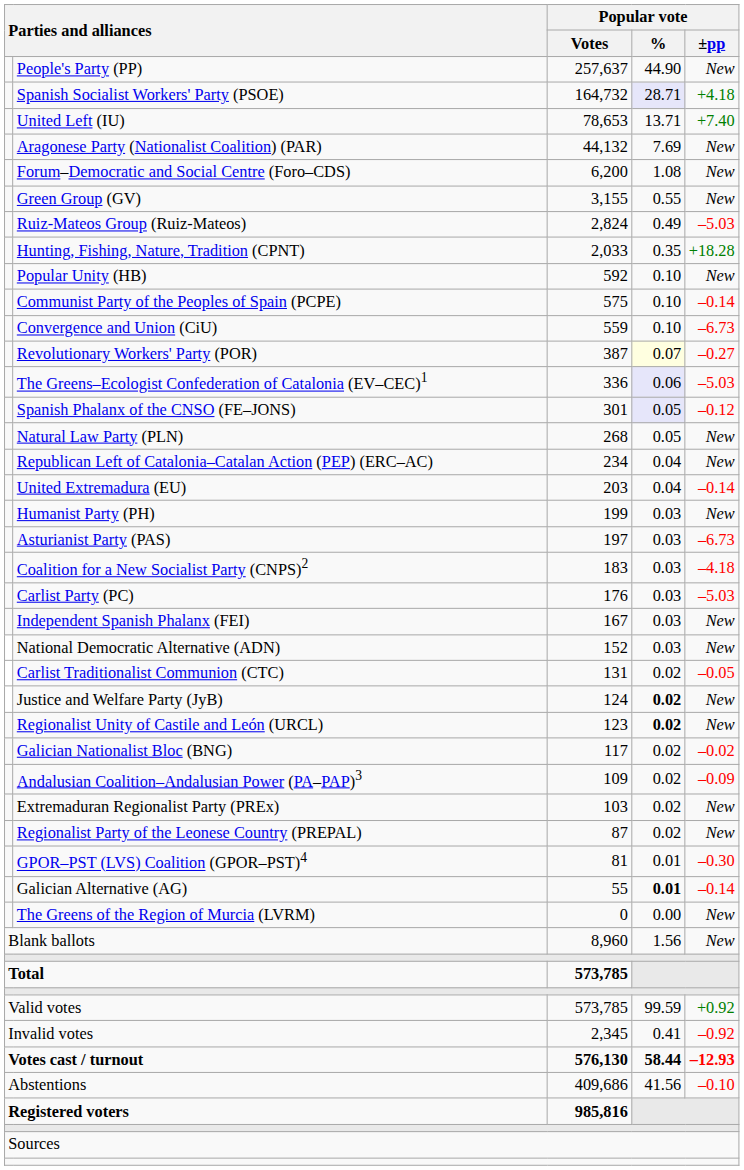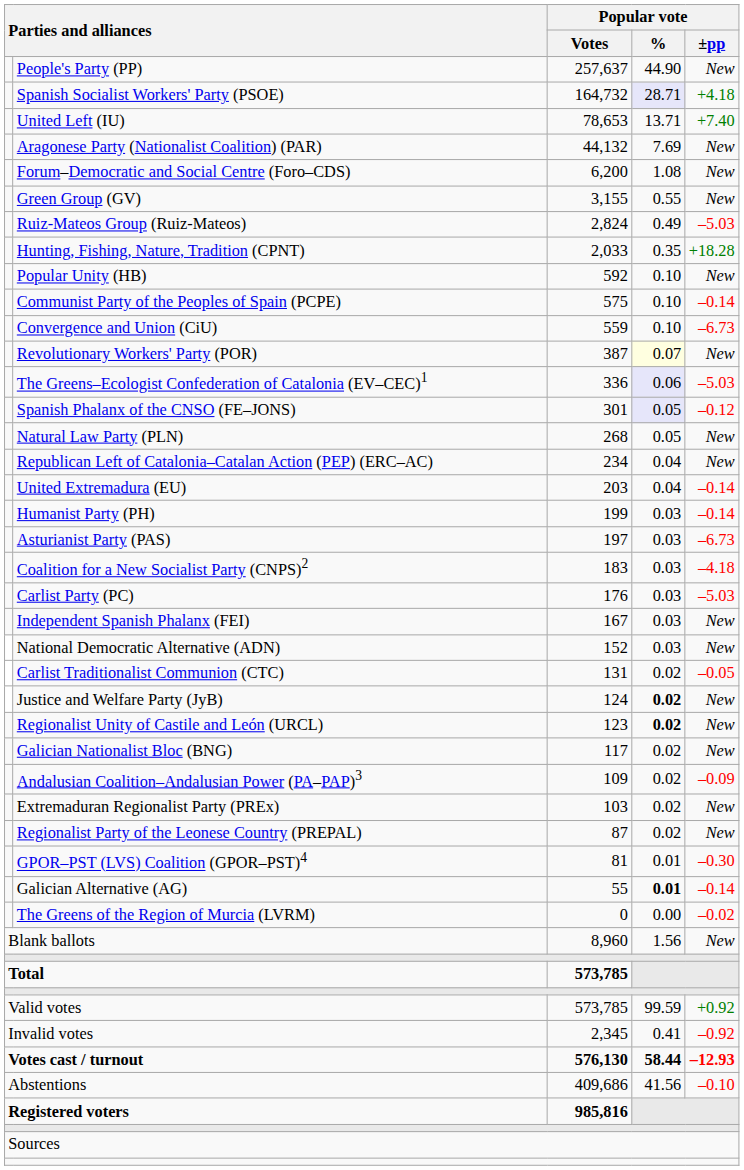(716, 353) –0.27 -> (720, 353) New
(720, 513) New -> (716, 513) –0.14
(716, 750) –0.02 -> (720, 750) New
(720, 915) New -> (716, 915) –0.02
